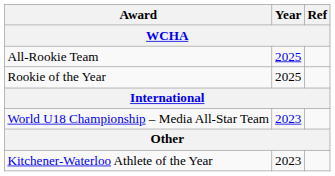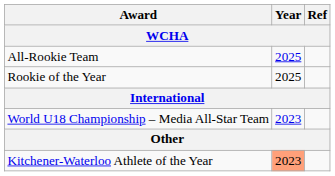(288, 160) no background -> (288, 160) lightsalmon background
